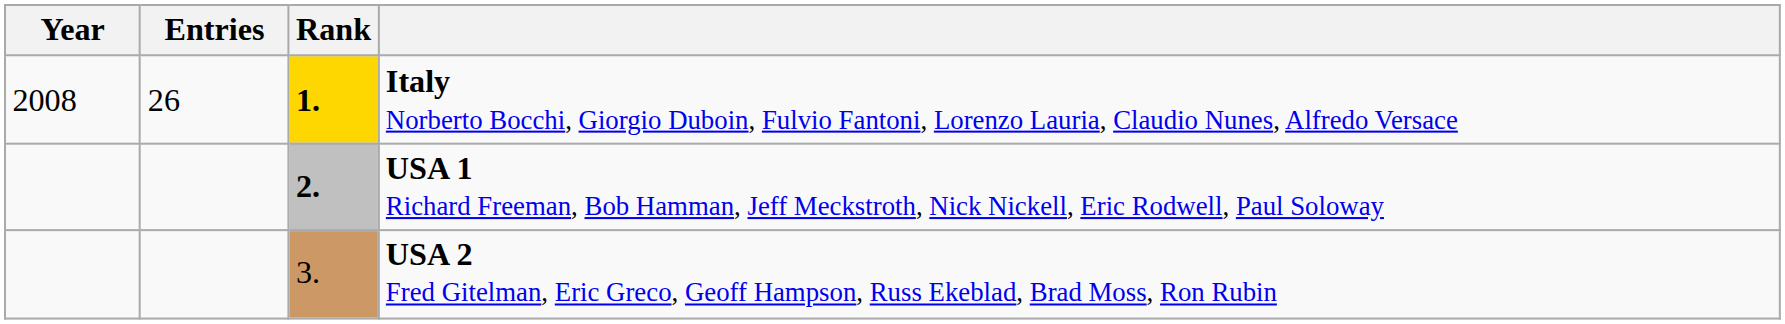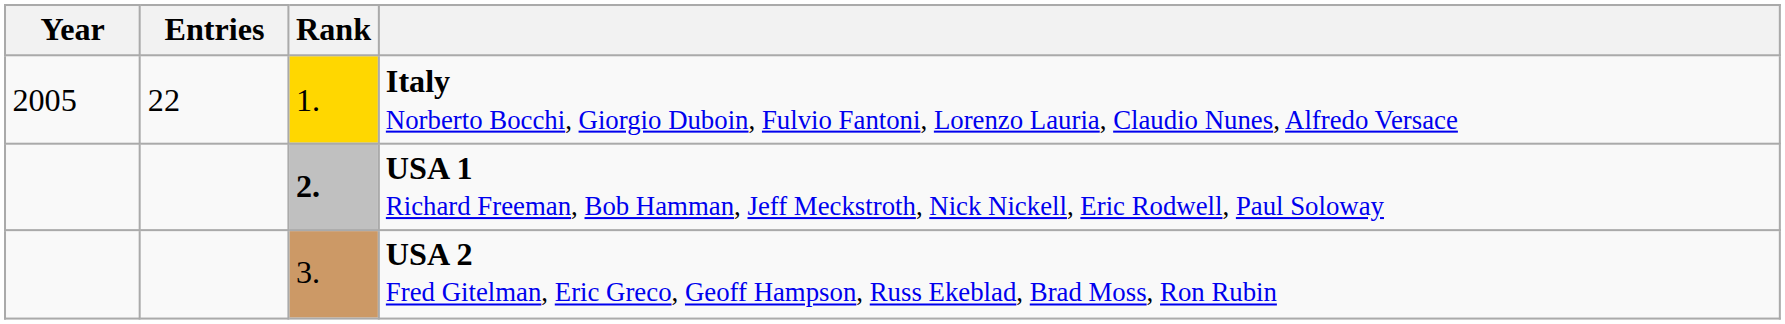(45, 99) 2008 -> (45, 99) 2005
(164, 99) 26 -> (164, 99) 22
(308, 99) bold -> (308, 99) normal
